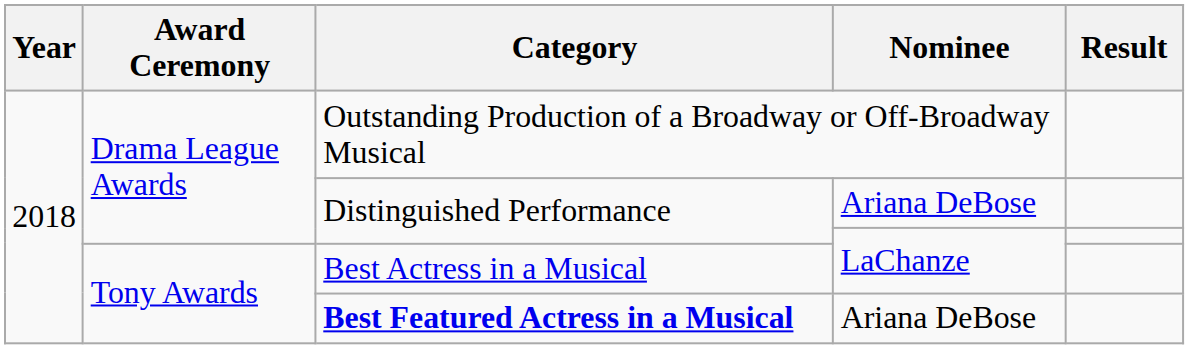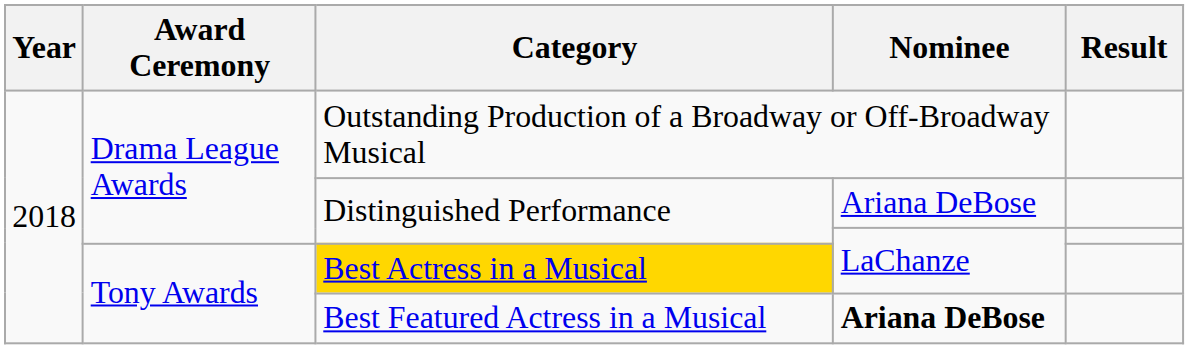(485, 267) no background -> (485, 267) gold background
(558, 318) bold -> (545, 318) normal
(938, 318) normal -> (943, 318) bold
